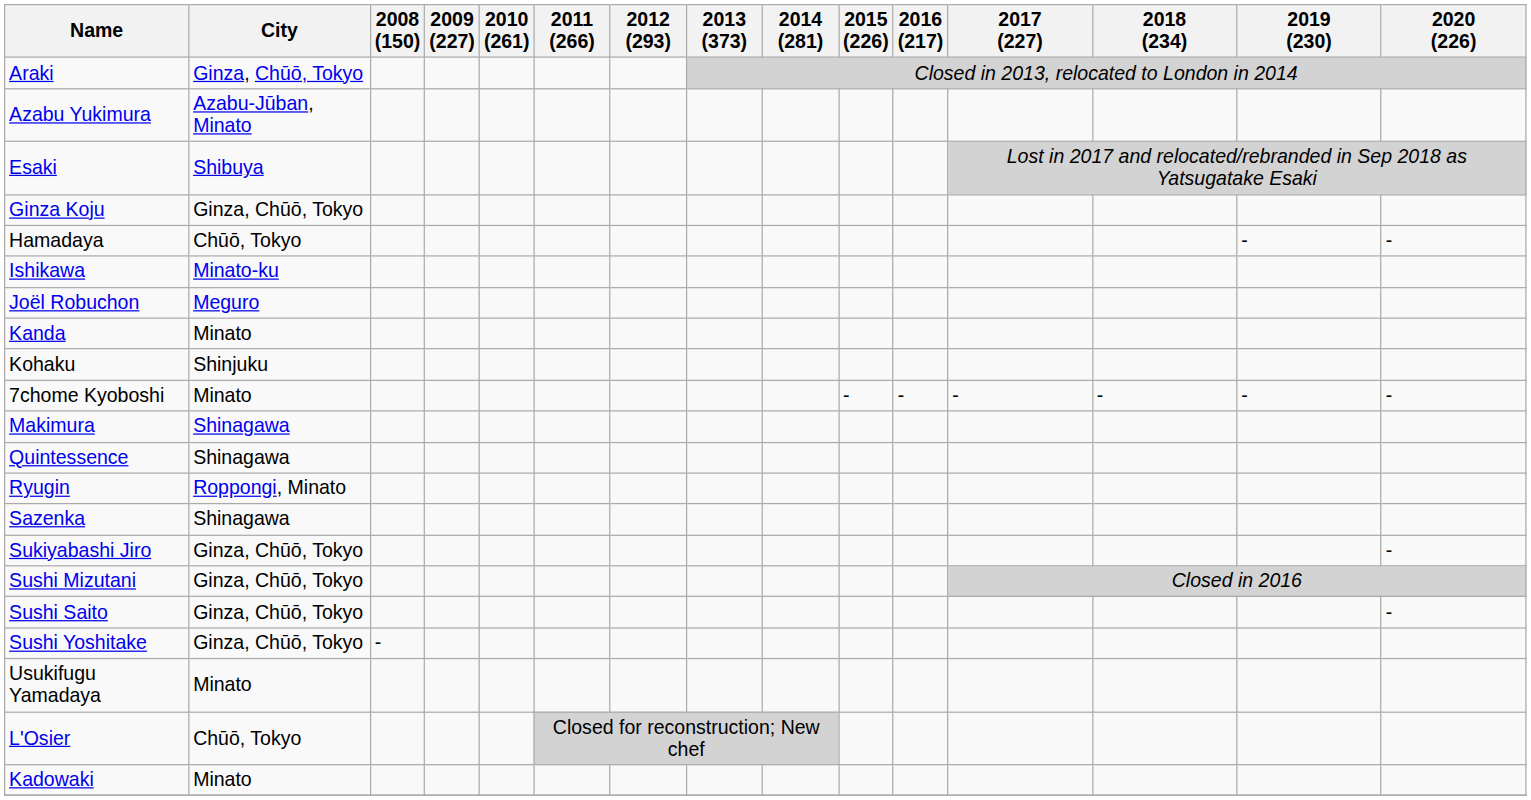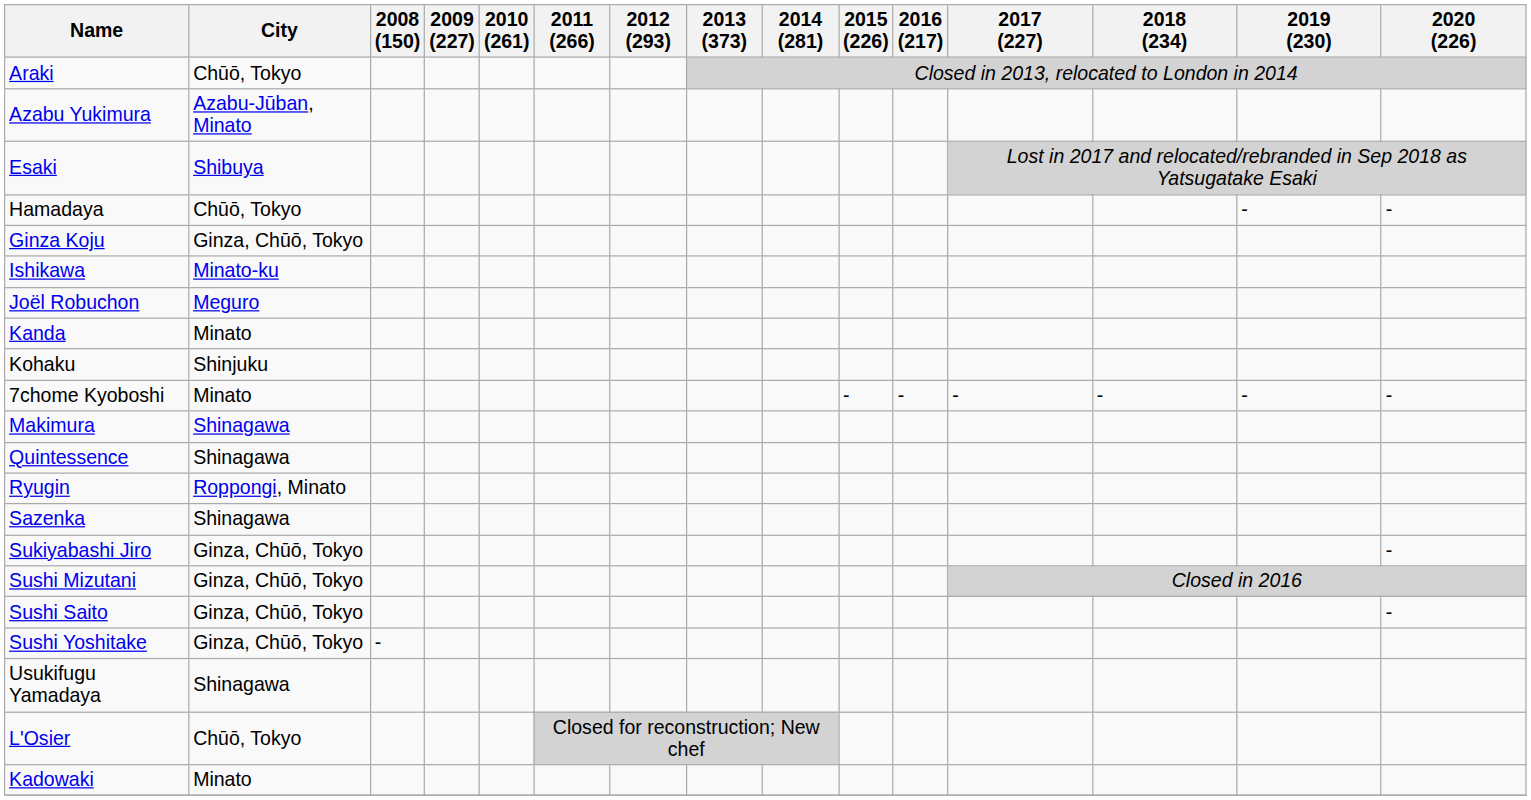(278, 72) Ginza, Chūō, Tokyo -> (247, 72) Chūō, Tokyo
rows swapped: (57, 209) <-> (56, 240)
(222, 685) Minato -> (241, 685) Shinagawa
